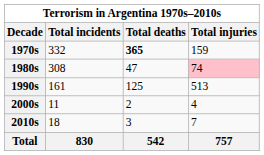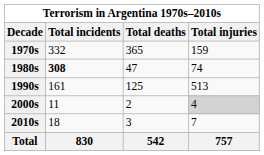(134, 50) bold -> (134, 50) normal
(57, 68) normal -> (57, 68) bold
(197, 68) pink background -> (197, 68) no background
(194, 104) no background -> (194, 104) lightgrey background
